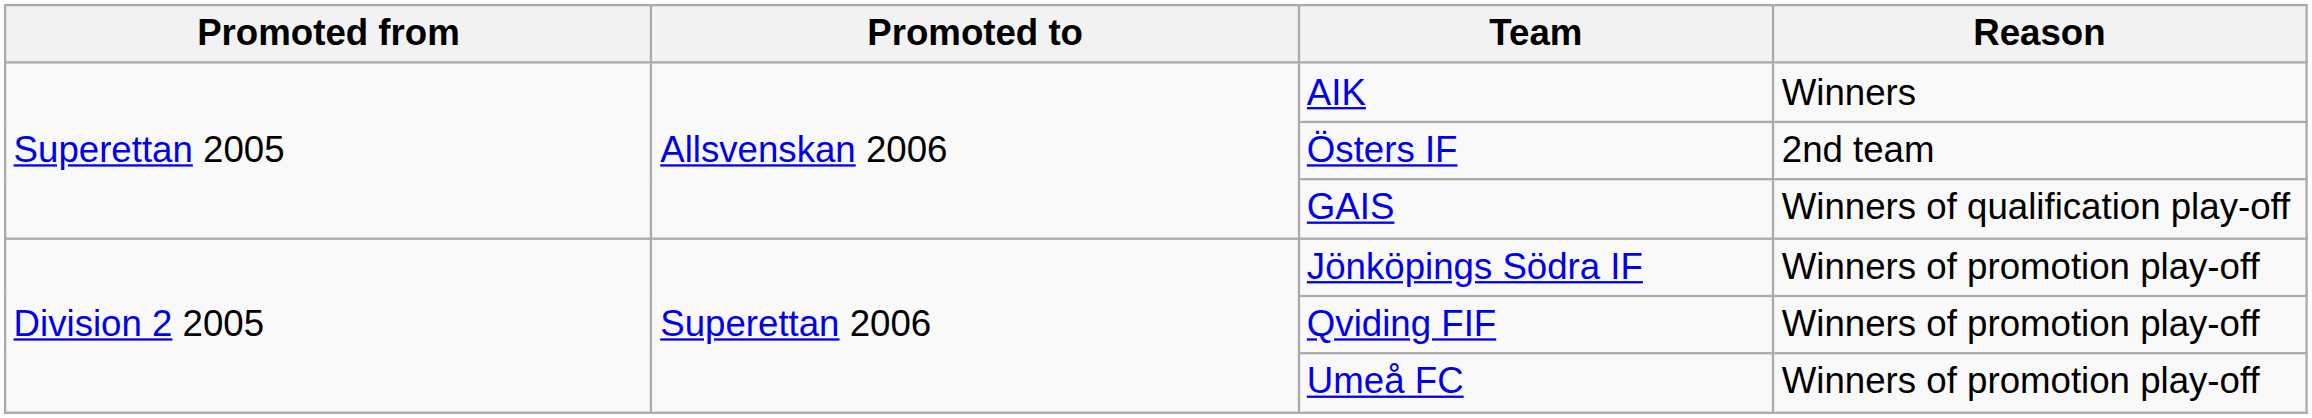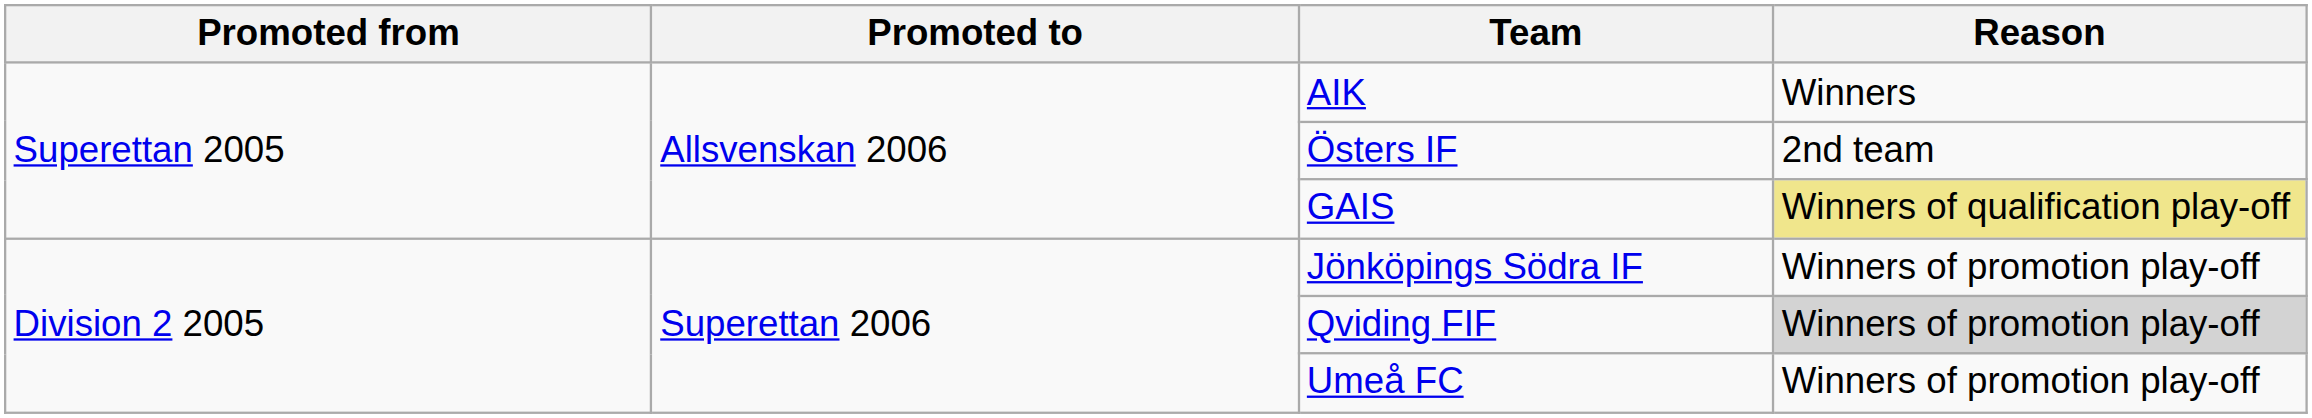(2036, 207) no background -> (2036, 207) khaki background
(2021, 324) no background -> (2021, 324) lightgrey background
